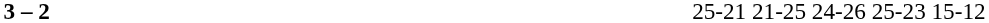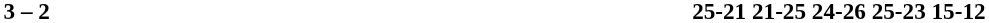(839, 11) normal -> (839, 11) bold
